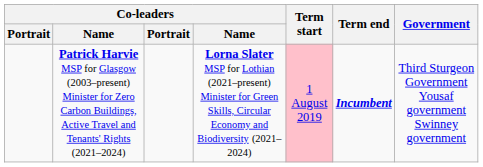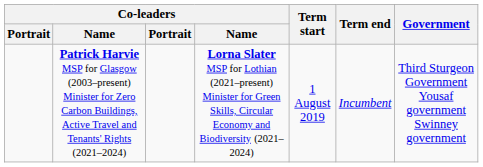(309, 103) pink background -> (312, 103) no background
(364, 103) bold -> (365, 103) normal
